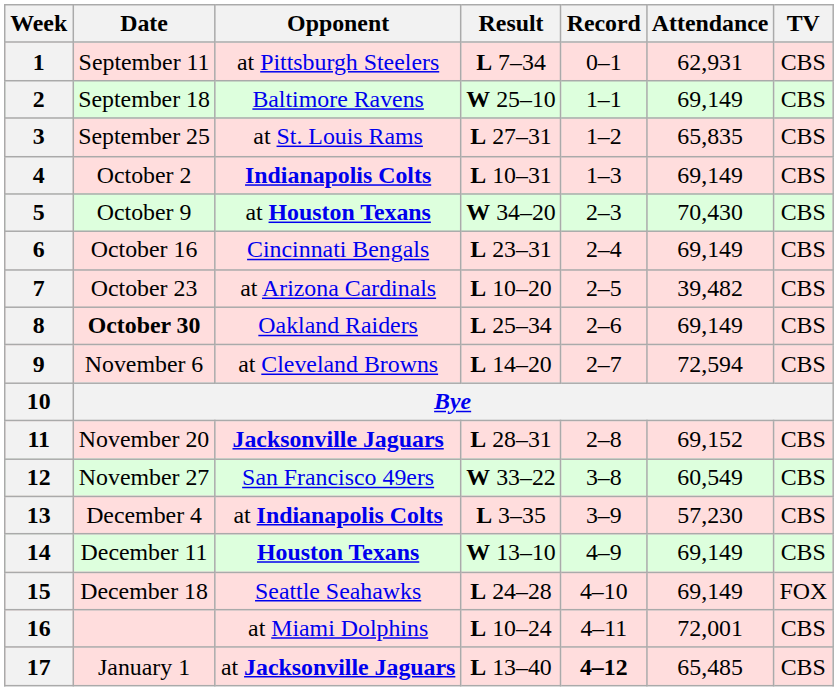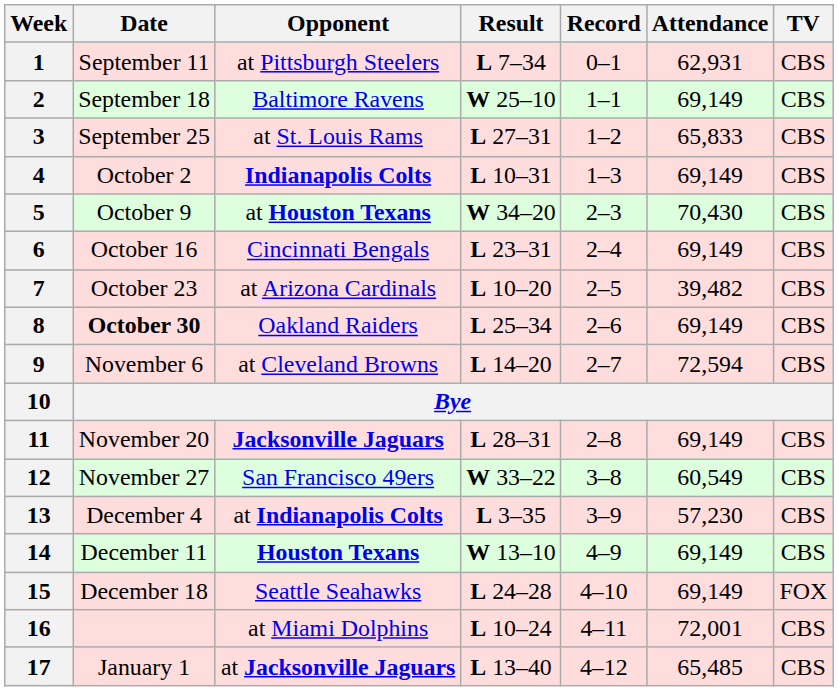(710, 136) 65,835 -> (710, 136) 65,833
(710, 439) 69,152 -> (710, 439) 69,149
(604, 666) bold -> (604, 666) normal
